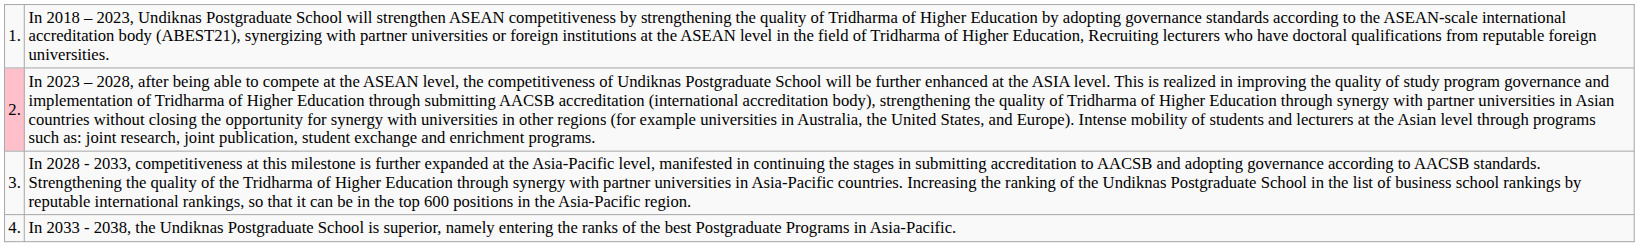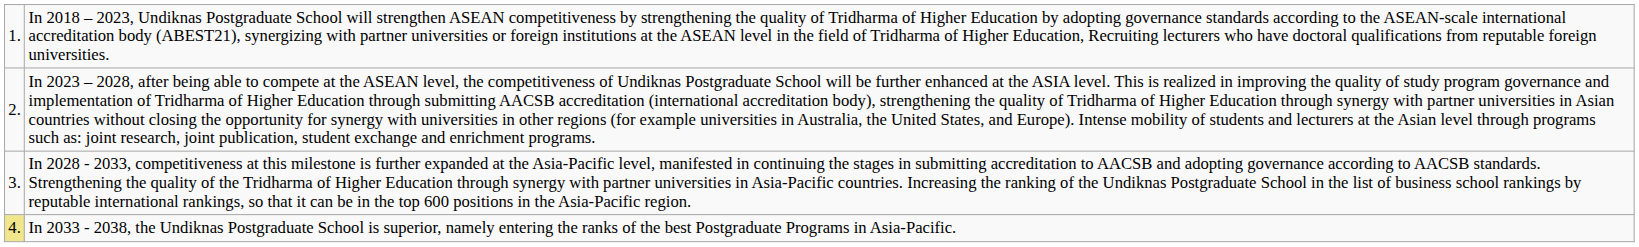(15, 109) pink background -> (15, 109) no background
(15, 227) no background -> (15, 227) khaki background
